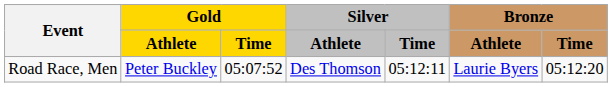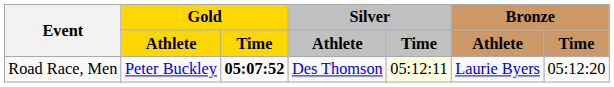(254, 69) normal -> (254, 69) bold
(417, 69) no background -> (419, 69) lightyellow background
